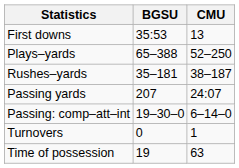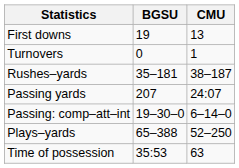(151, 34) 35:53 -> (143, 34) 19
rows swapped: (41, 54) <-> (35, 133)
(143, 153) 19 -> (151, 153) 35:53
